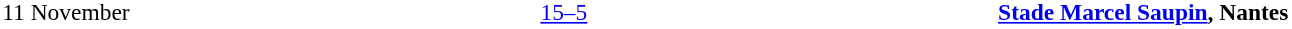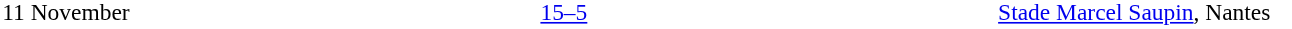(1143, 12) bold -> (1134, 12) normal
